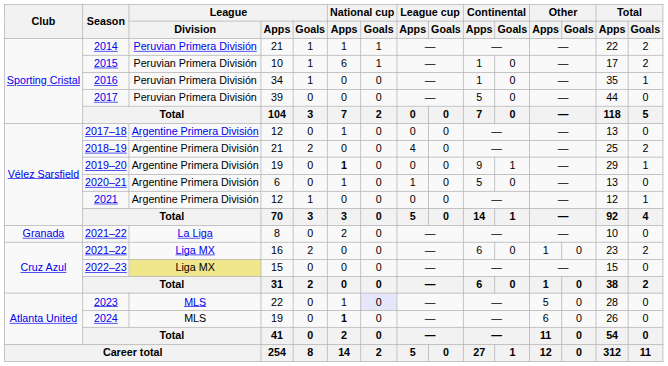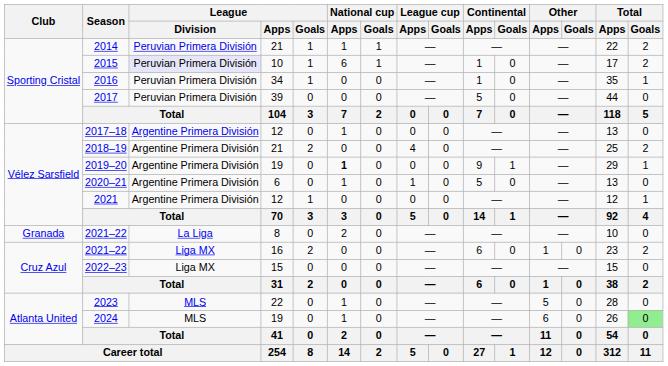(195, 64) no background -> (195, 64) lavender background
(195, 268) khaki background -> (195, 268) no background
(379, 302) lavender background -> (379, 302) no background
(344, 319) bold -> (344, 319) normal
(645, 319) no background -> (645, 319) lightgreen background
